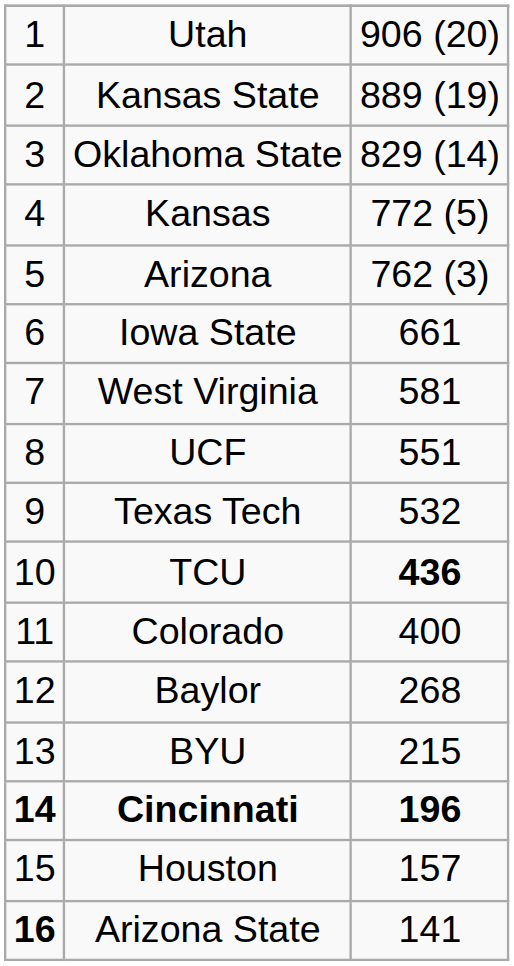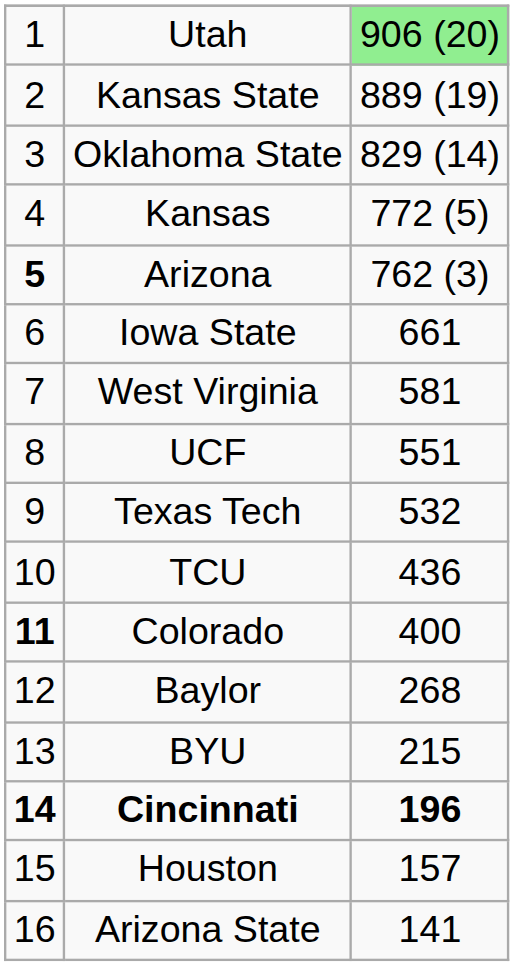(430, 34) no background -> (430, 34) lightgreen background
(35, 273) normal -> (35, 273) bold
(430, 571) bold -> (430, 571) normal
(35, 631) normal -> (35, 631) bold
(35, 929) bold -> (35, 929) normal
